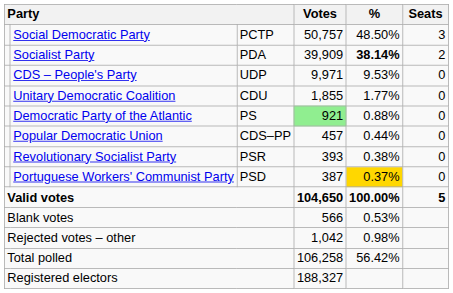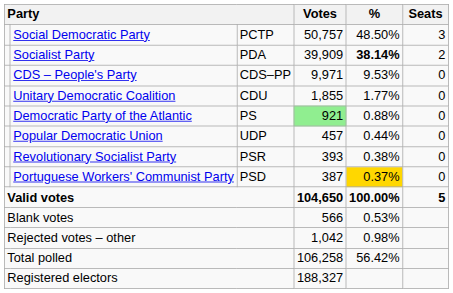(253, 75) UDP -> (265, 75) CDS–PP
(265, 136) CDS–PP -> (253, 136) UDP
